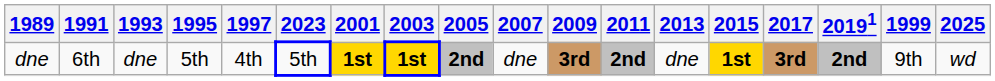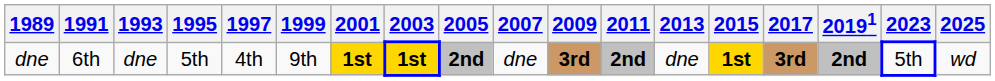columns swapped: (908, 24) <-> (303, 23)
